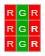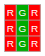(34, 28) bold -> (34, 28) normal
(34, 44) bold -> (34, 44) normal
